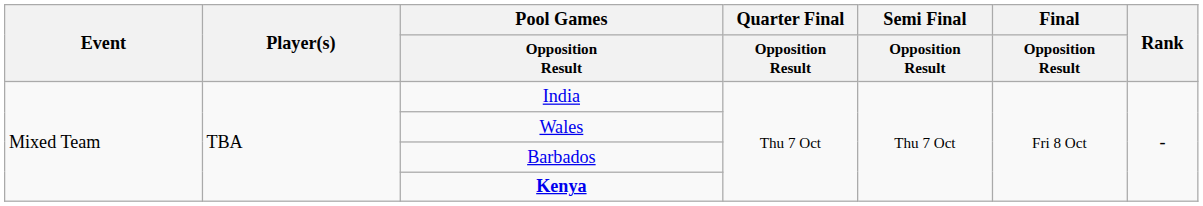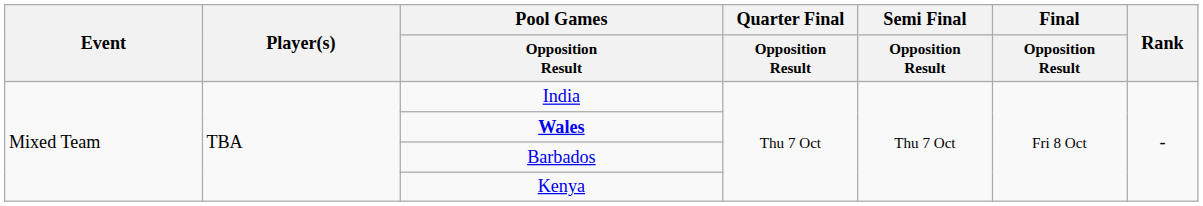(561, 127) normal -> (561, 127) bold
(561, 186) bold -> (561, 186) normal
